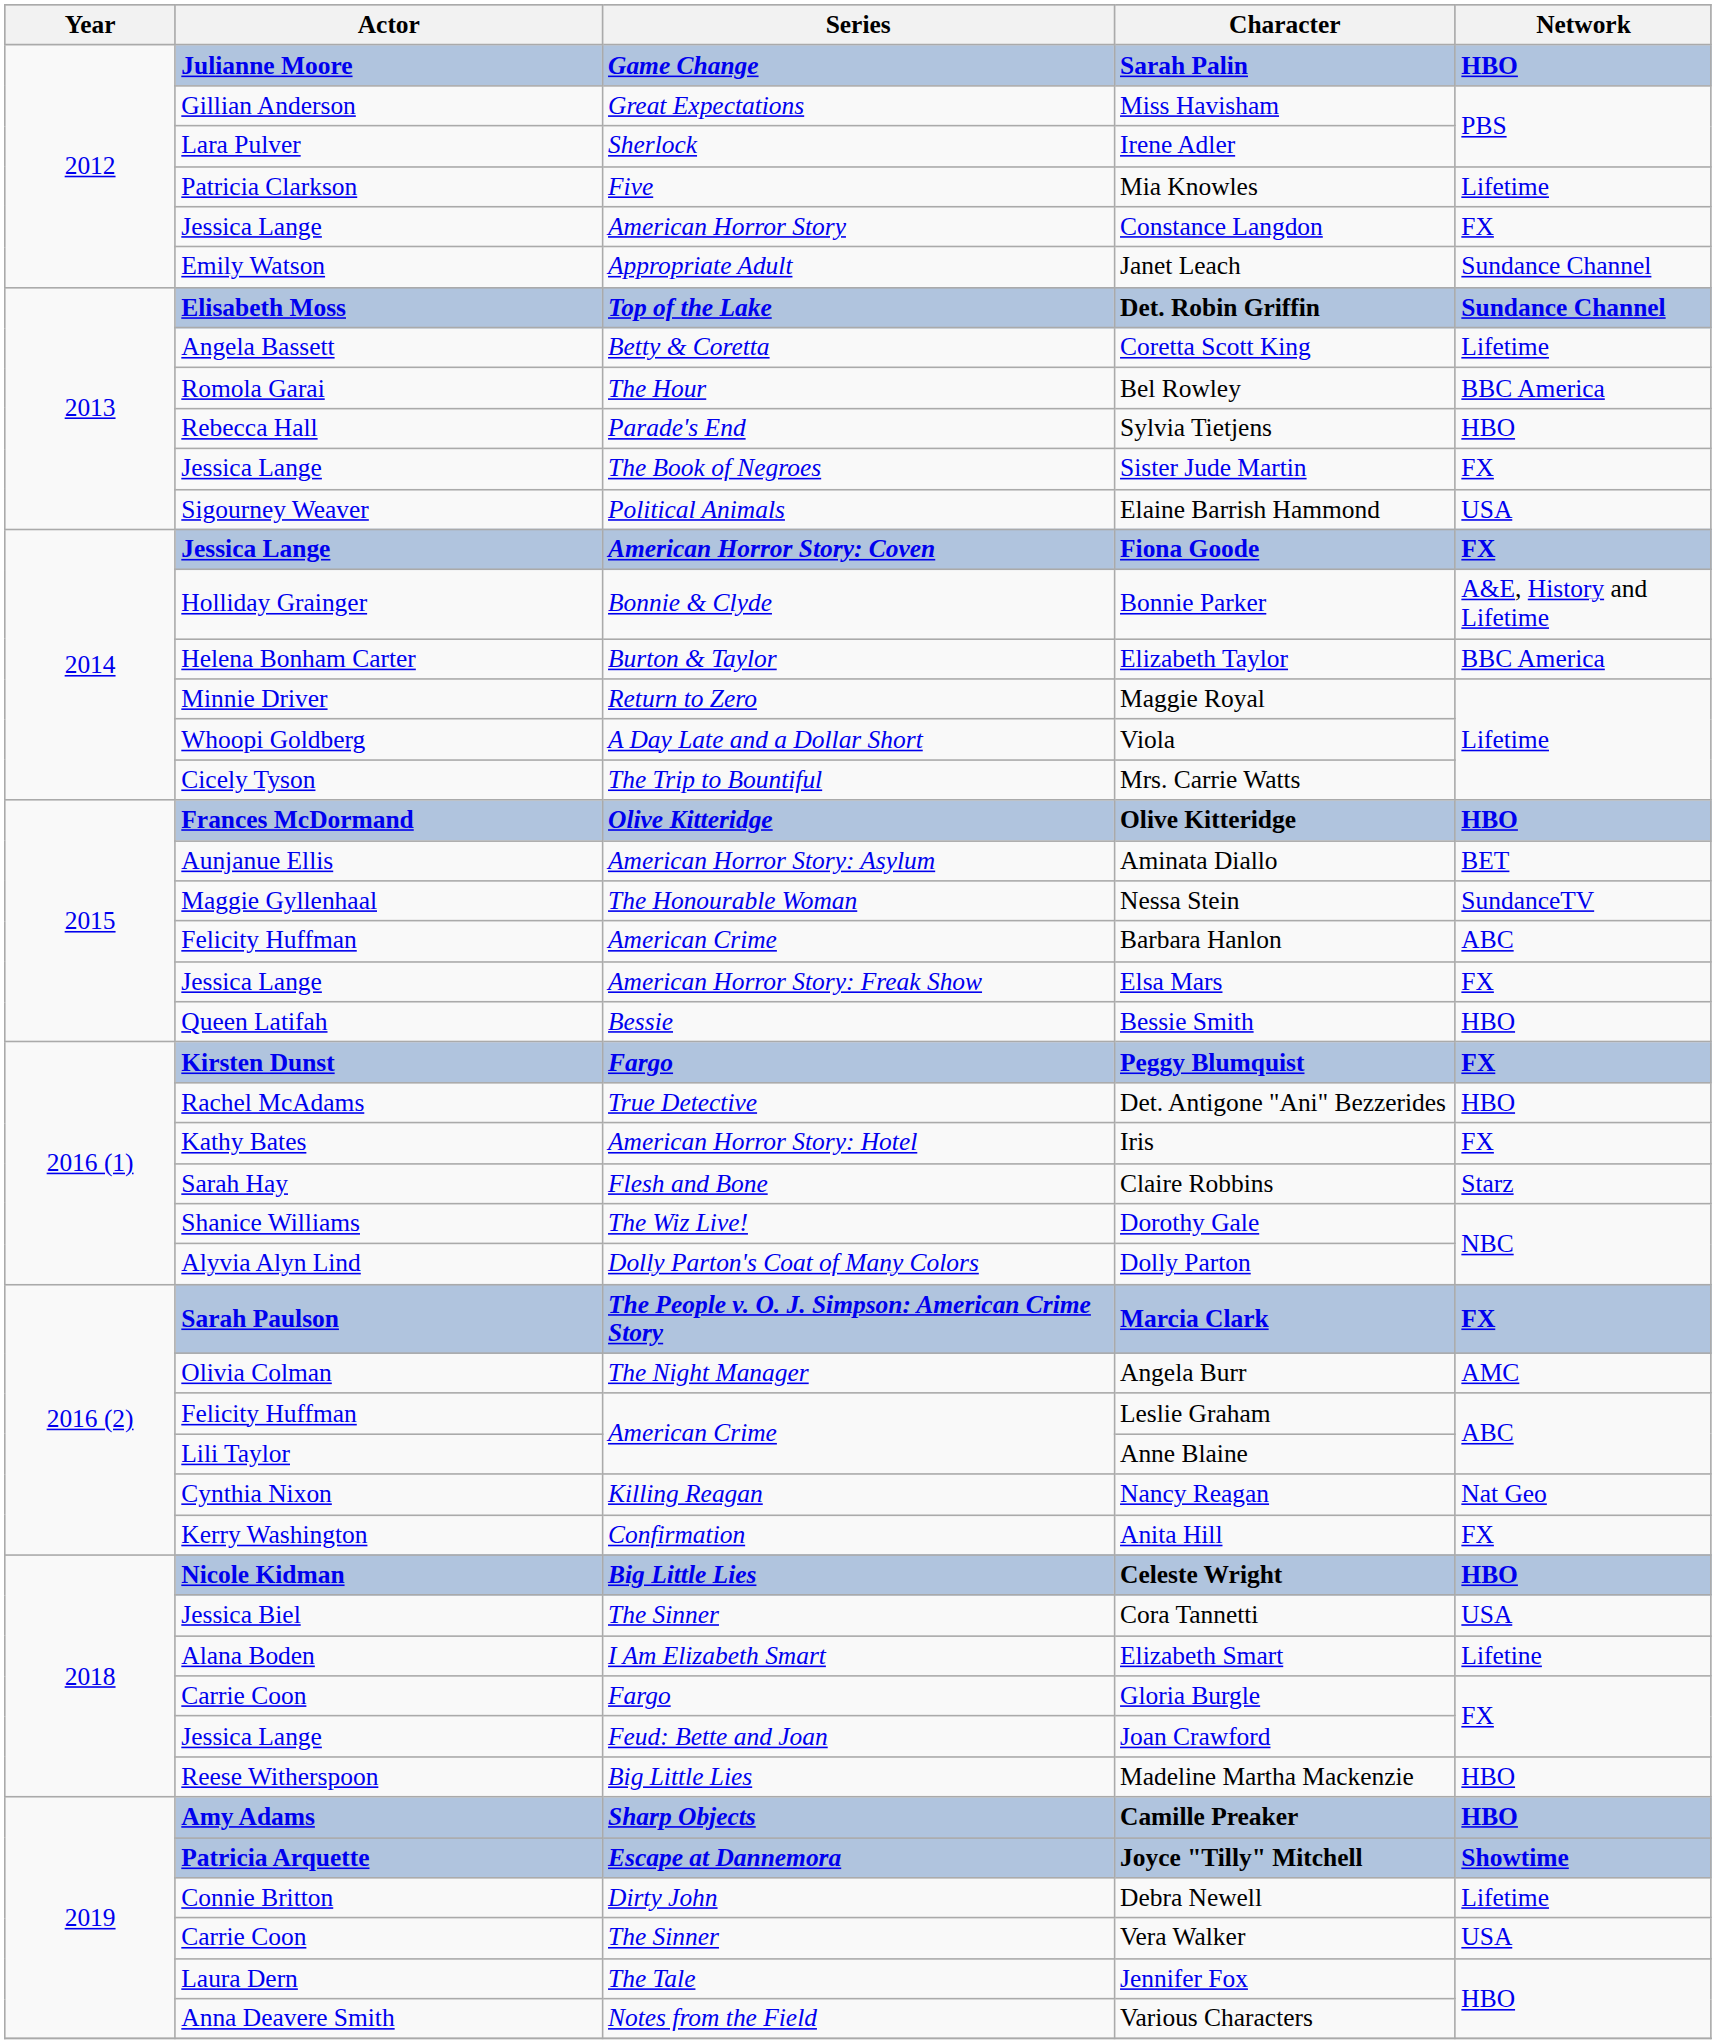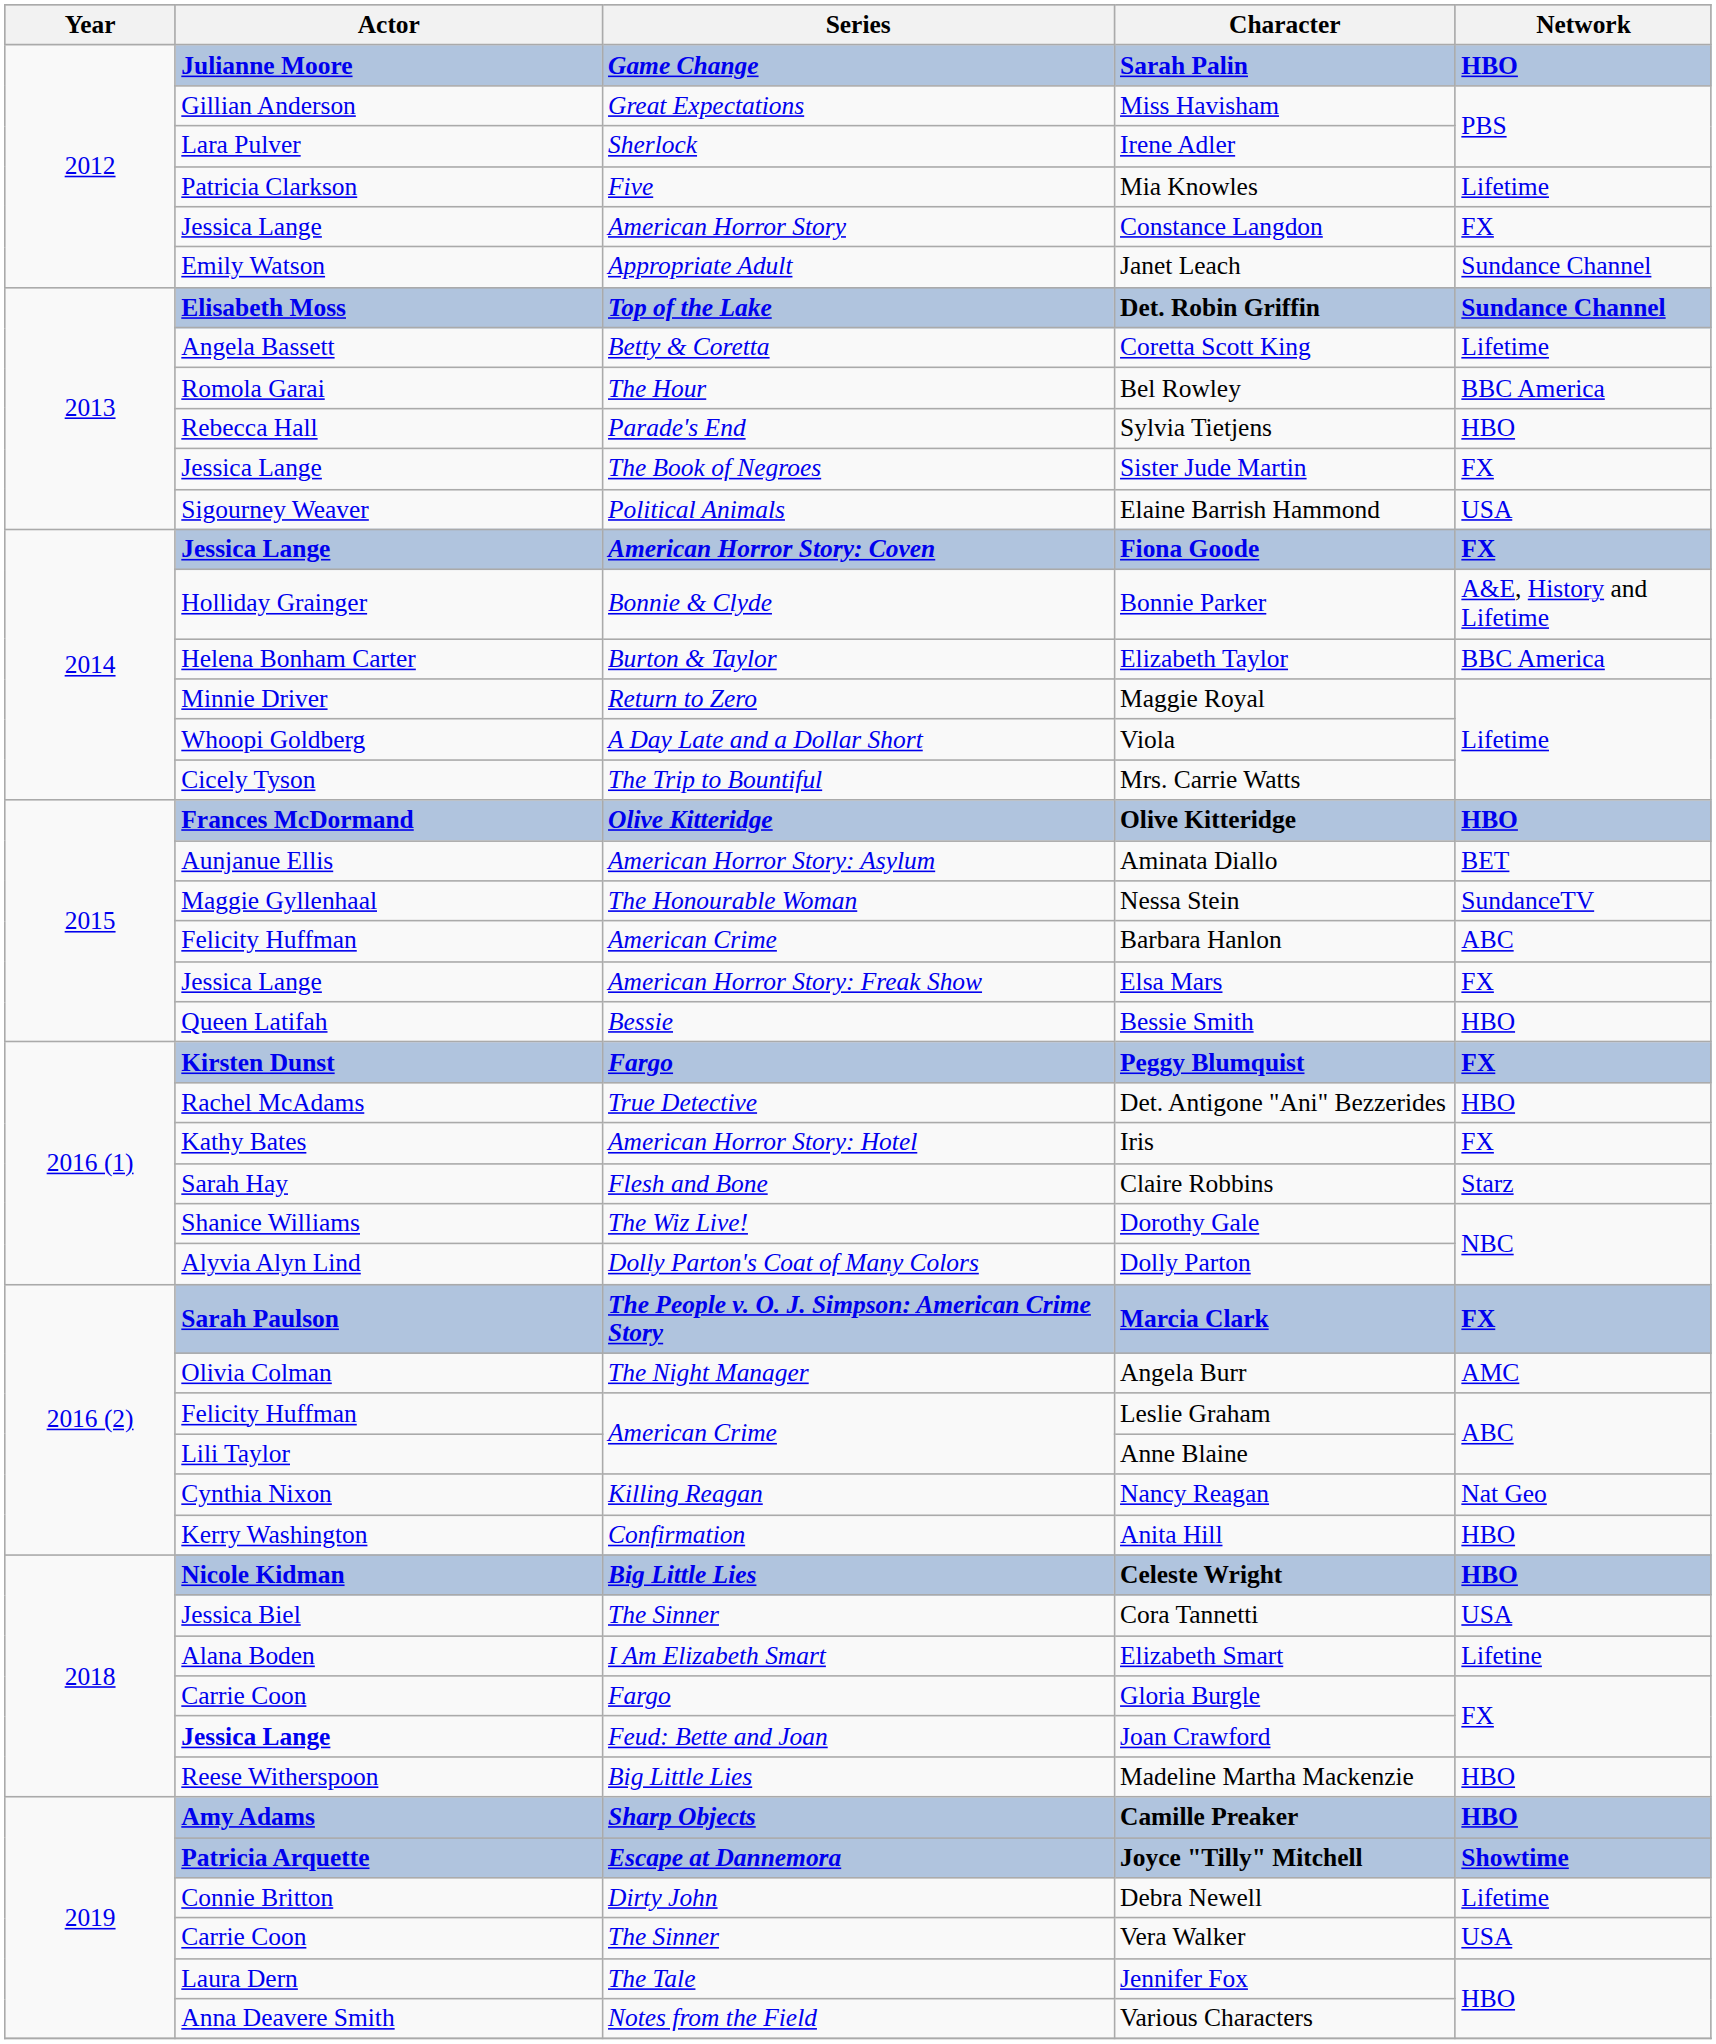(1478, 1534) FX -> (1488, 1534) HBO
(252, 1736) normal -> (256, 1736) bold
